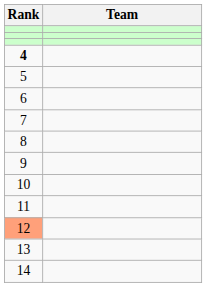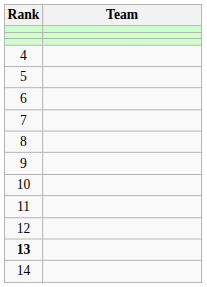(23, 55) bold -> (23, 55) normal
(23, 228) lightsalmon background -> (23, 228) no background
(23, 249) normal -> (23, 249) bold
